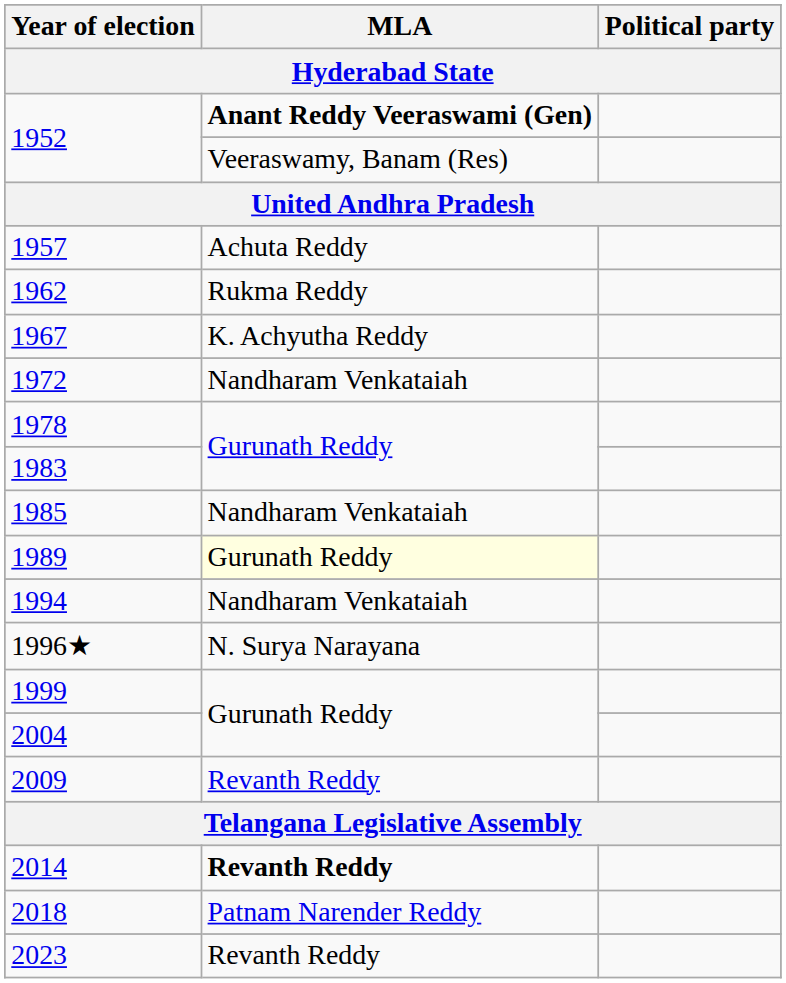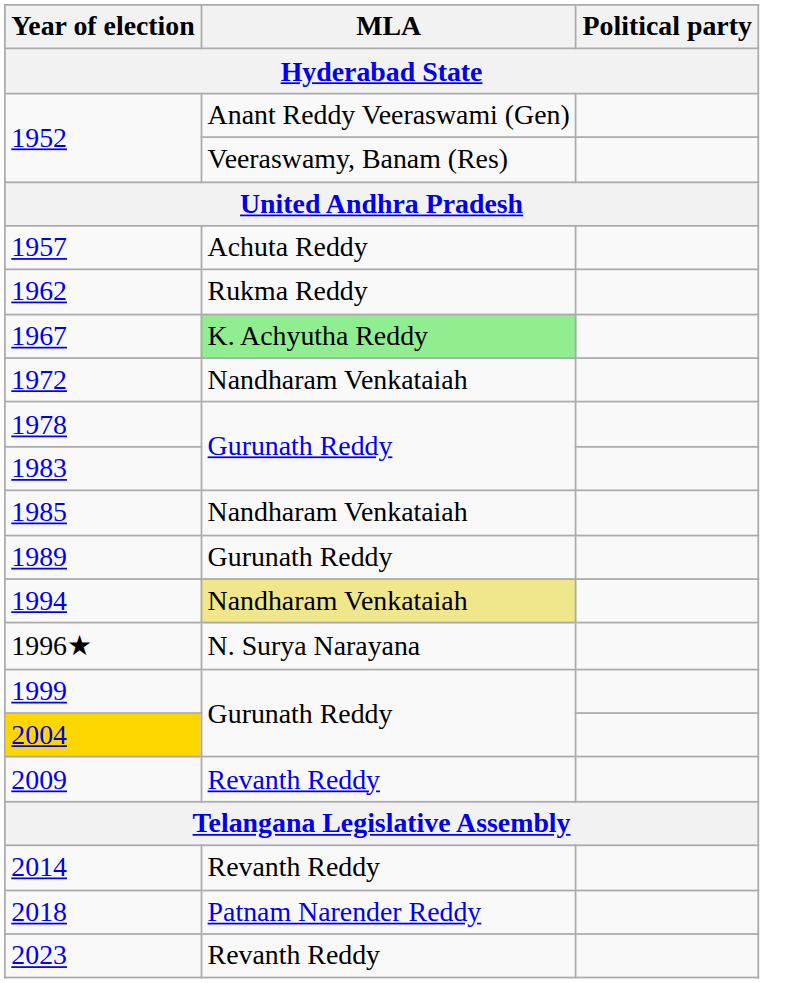(400, 114) bold -> (389, 114) normal
(318, 335) no background -> (318, 335) lightgreen background
(300, 556) lightyellow background -> (300, 556) no background
(338, 600) no background -> (338, 600) khaki background
(39, 734) no background -> (39, 734) gold background
(300, 867) bold -> (294, 867) normal
